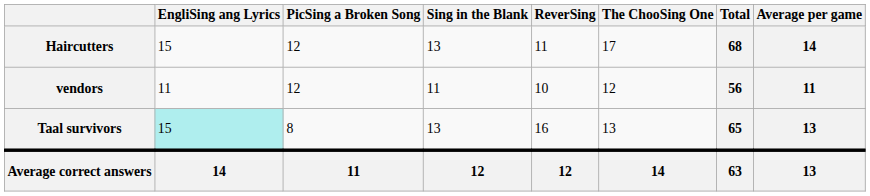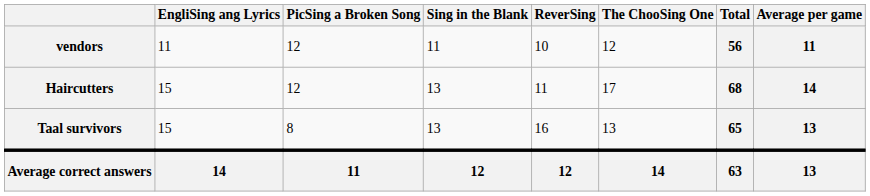rows swapped: (80, 46) <-> (80, 88)
(165, 128) paleturquoise background -> (165, 128) no background
